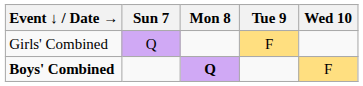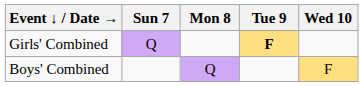(269, 43) normal -> (269, 43) bold
(62, 69) bold -> (59, 69) normal
(210, 69) bold -> (210, 69) normal
